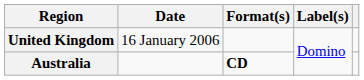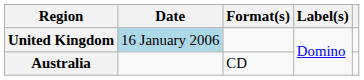(170, 39) no background -> (170, 39) lightblue background
(237, 63) bold -> (237, 63) normal
